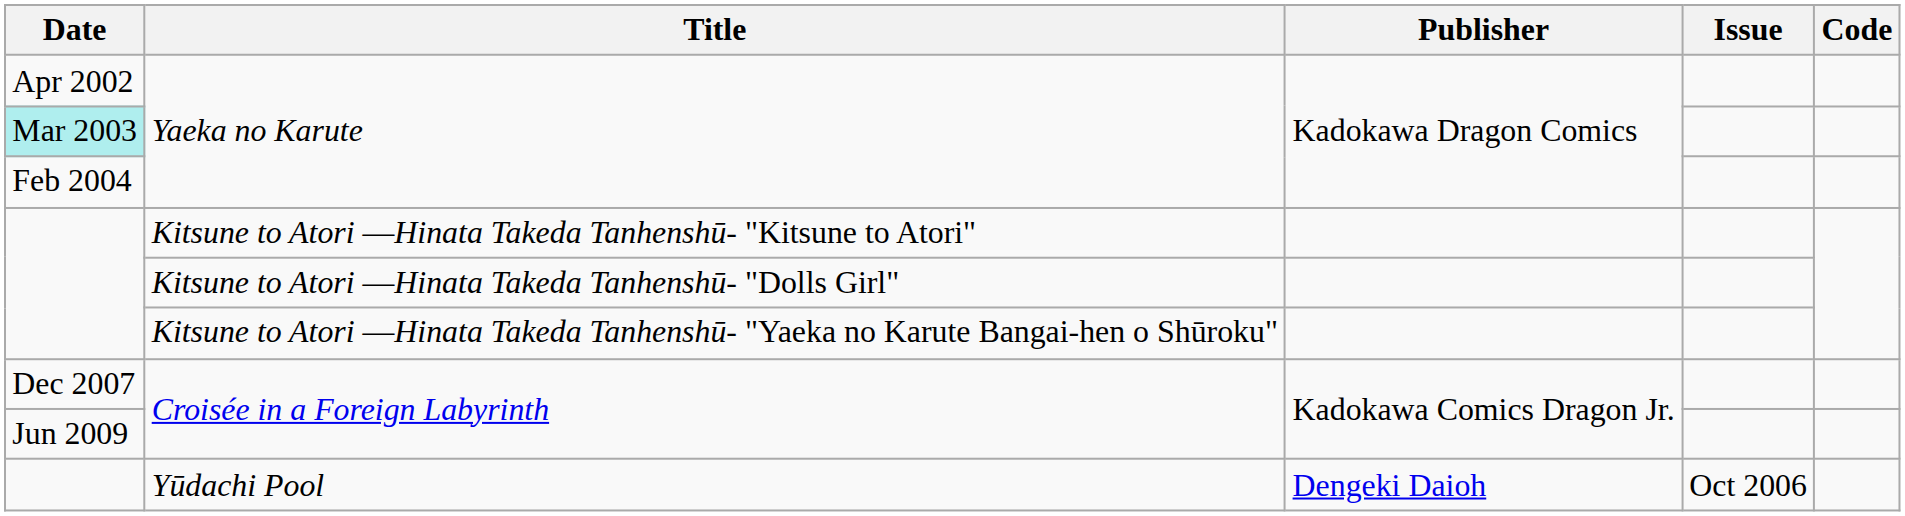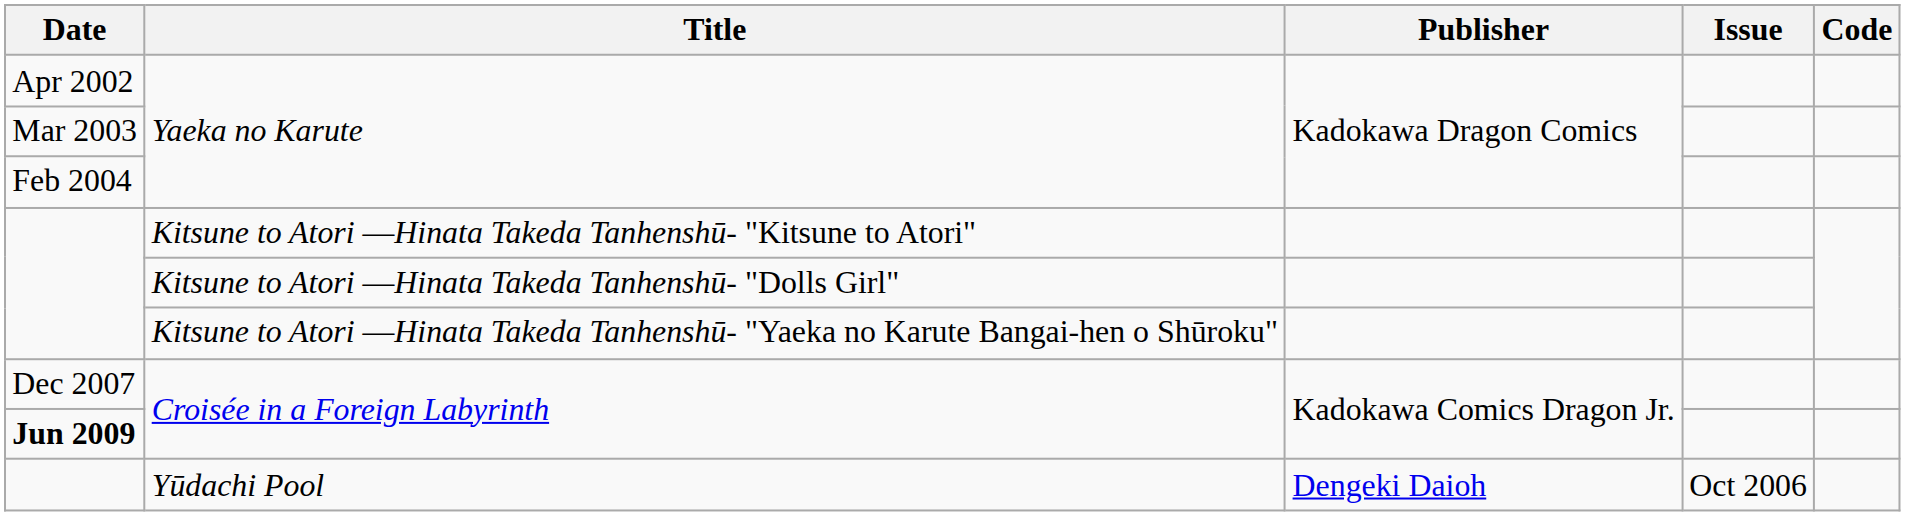(75, 130) paleturquoise background -> (75, 130) no background
(70, 433) normal -> (74, 433) bold
